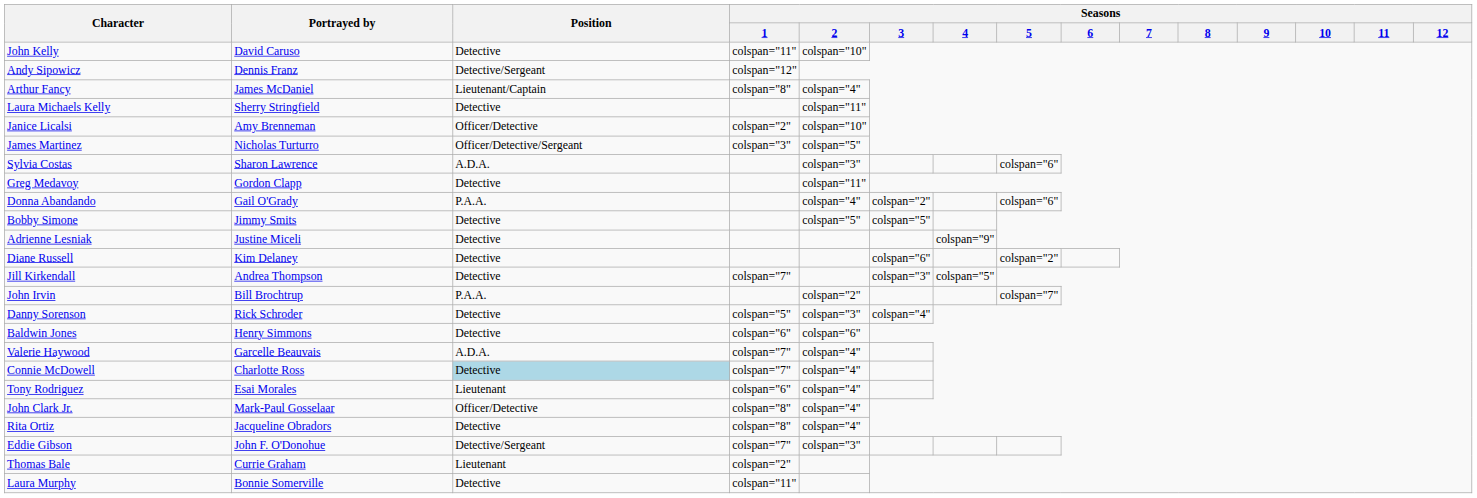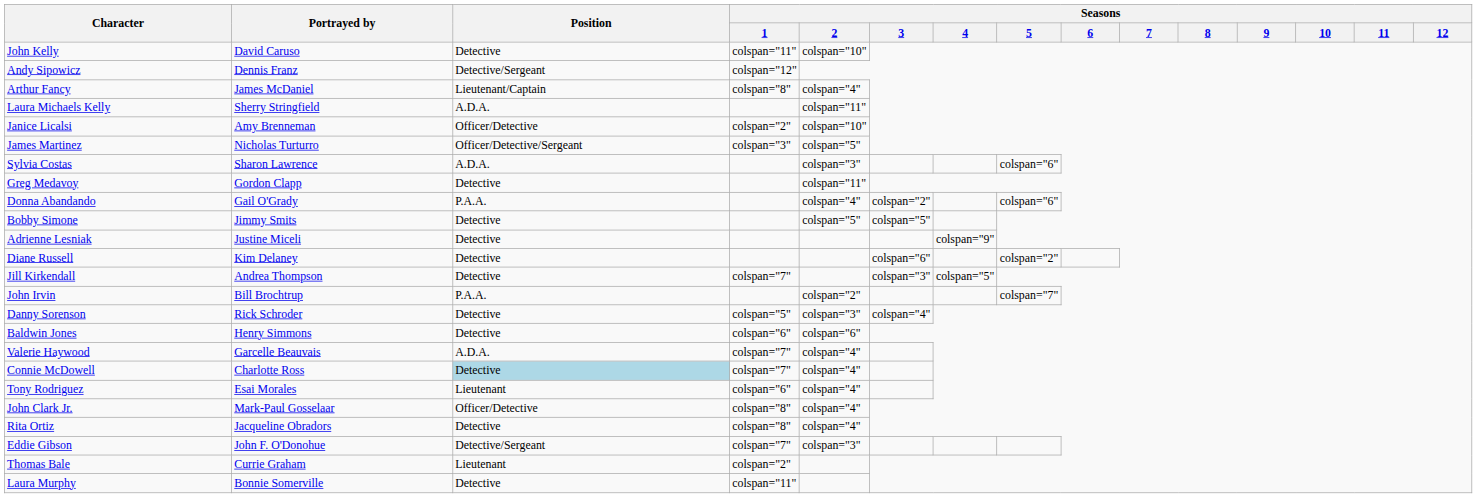(478, 107) Detective -> (473, 107) A.D.A.
